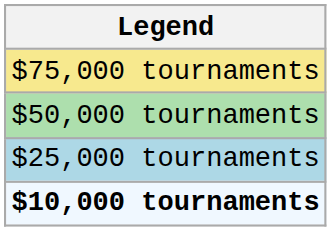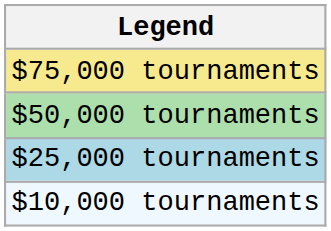(166, 203) bold -> (166, 203) normal
